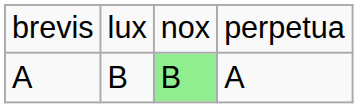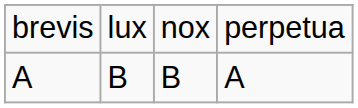(171, 77) lightgreen background -> (171, 77) no background
